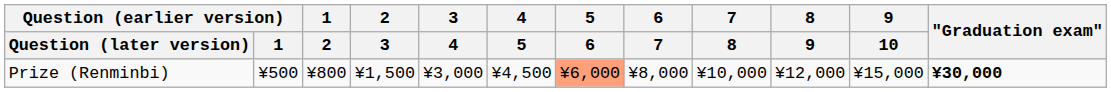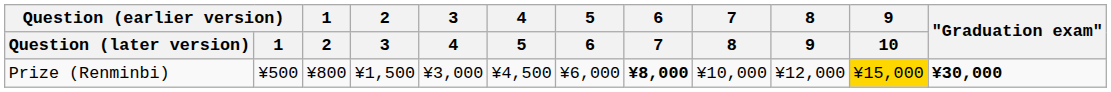(590, 73) lightsalmon background -> (590, 73) no background
(658, 73) normal -> (658, 73) bold
(889, 73) no background -> (889, 73) gold background
